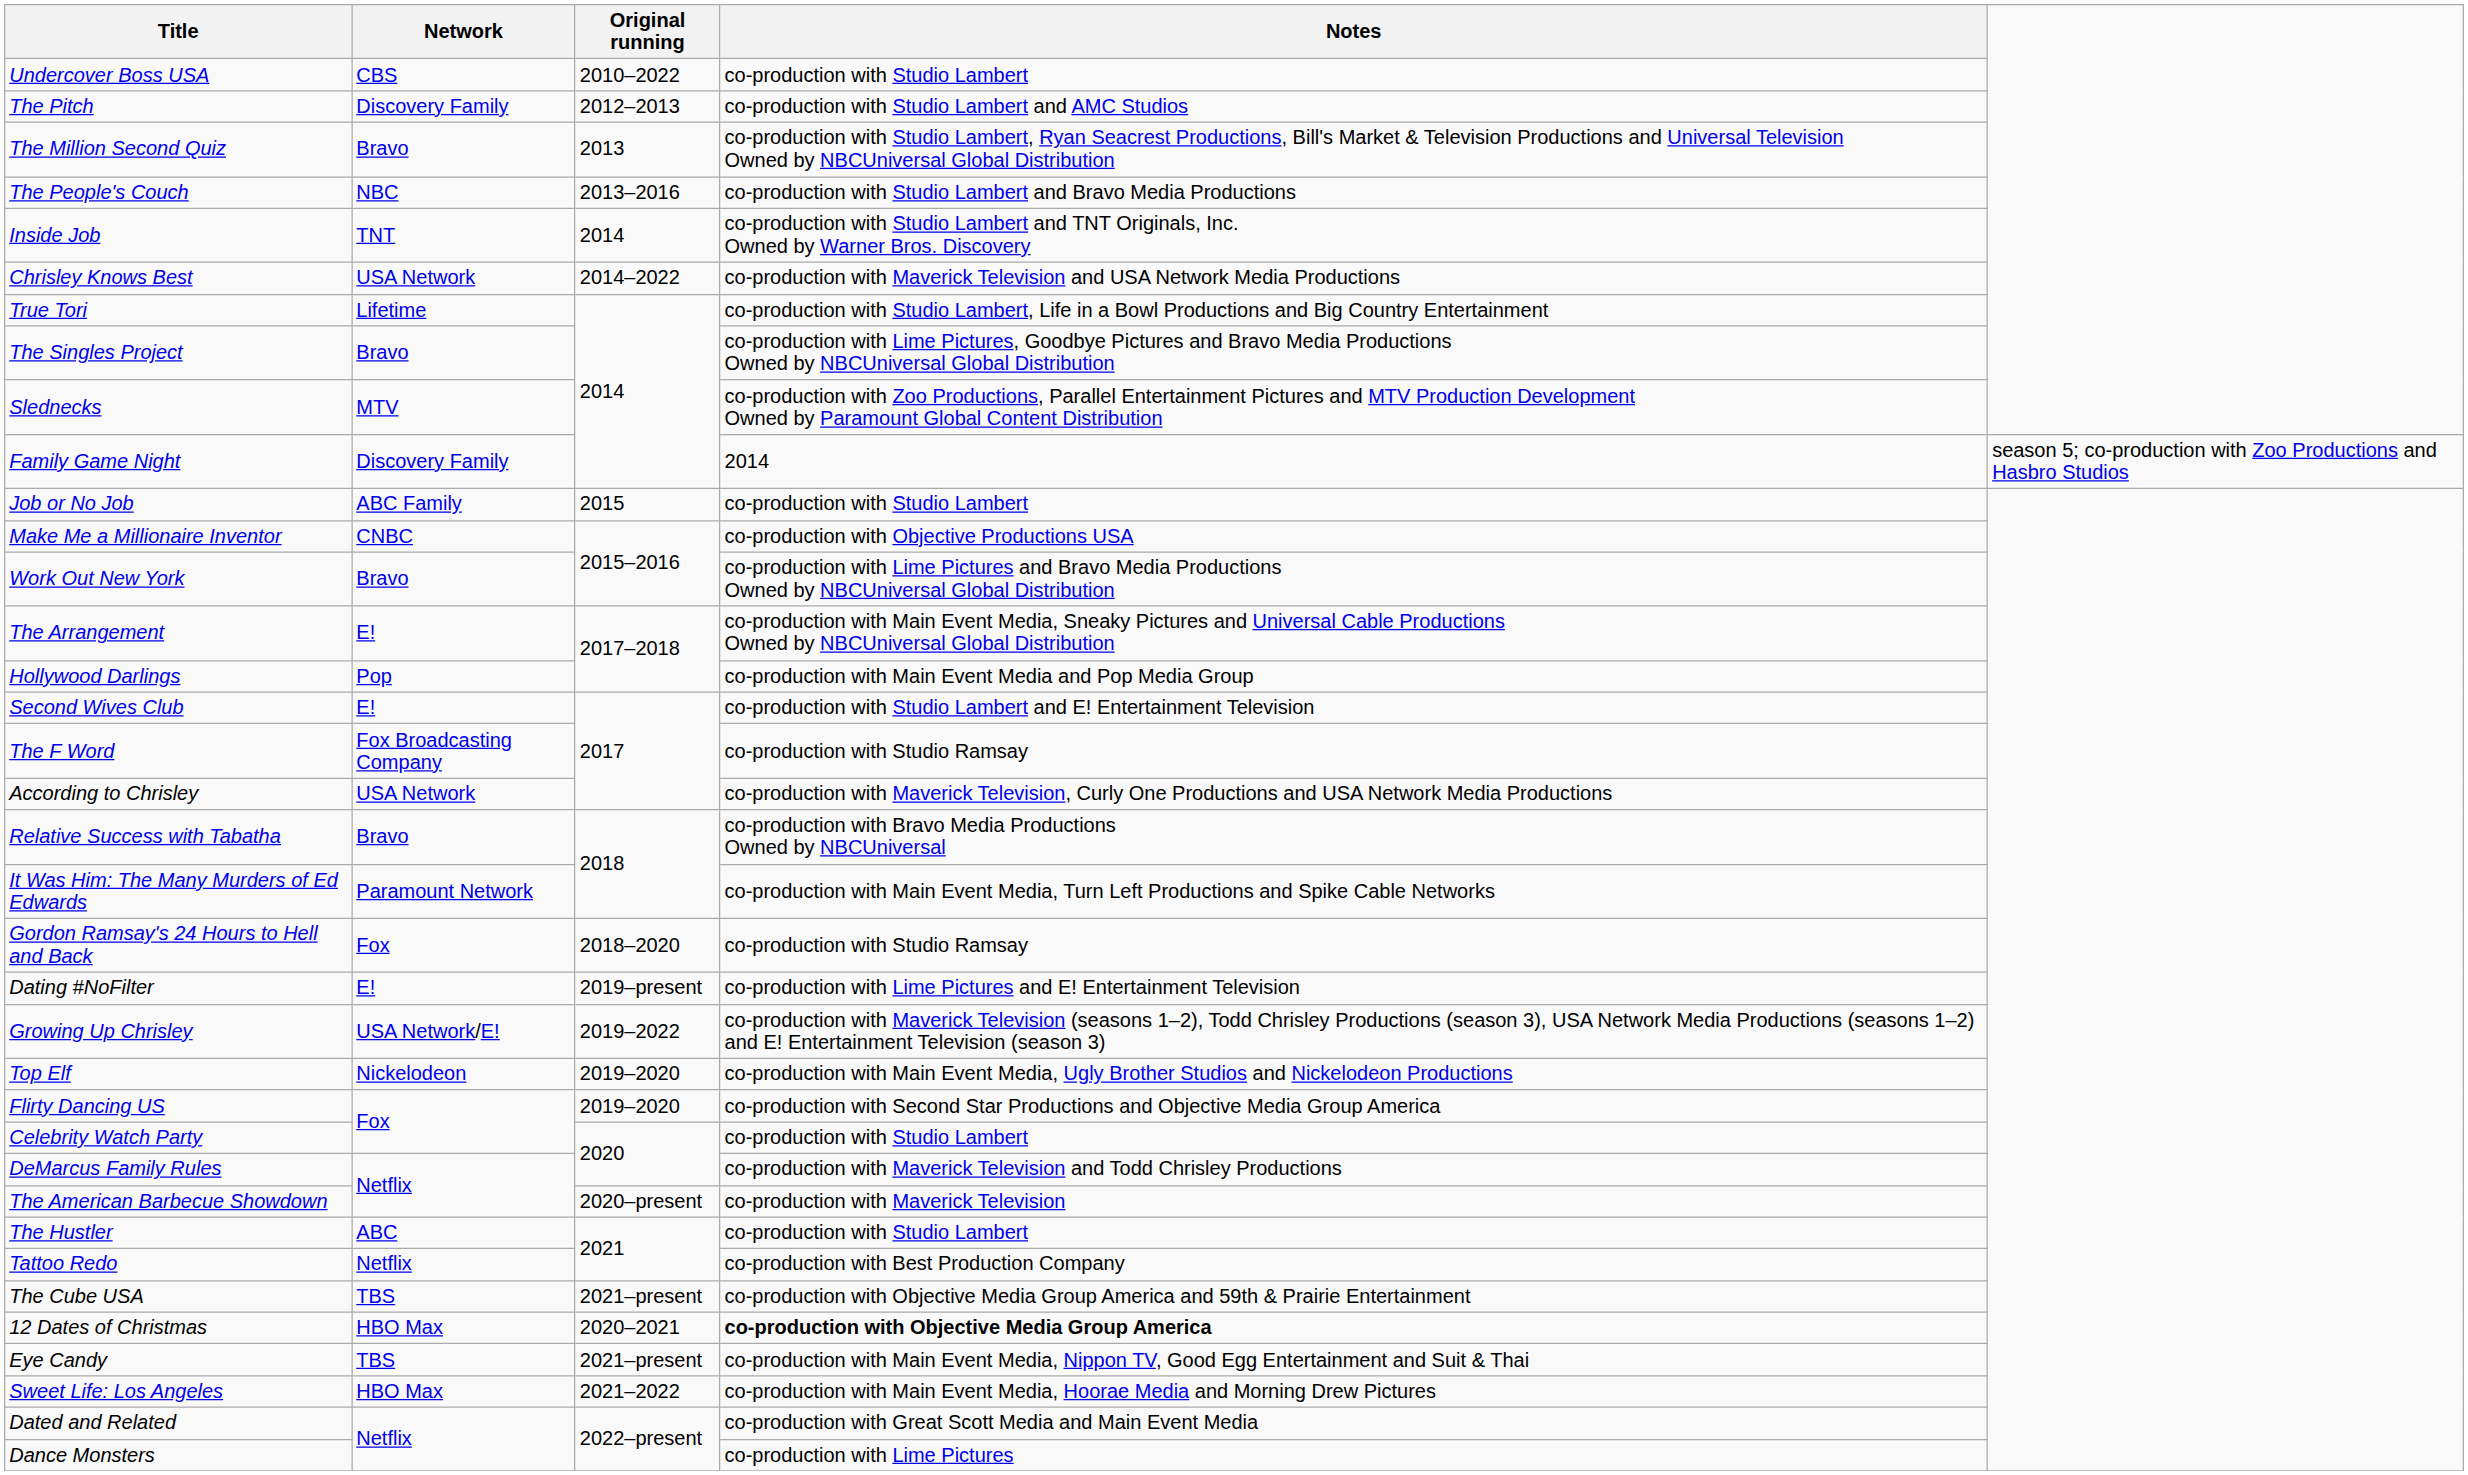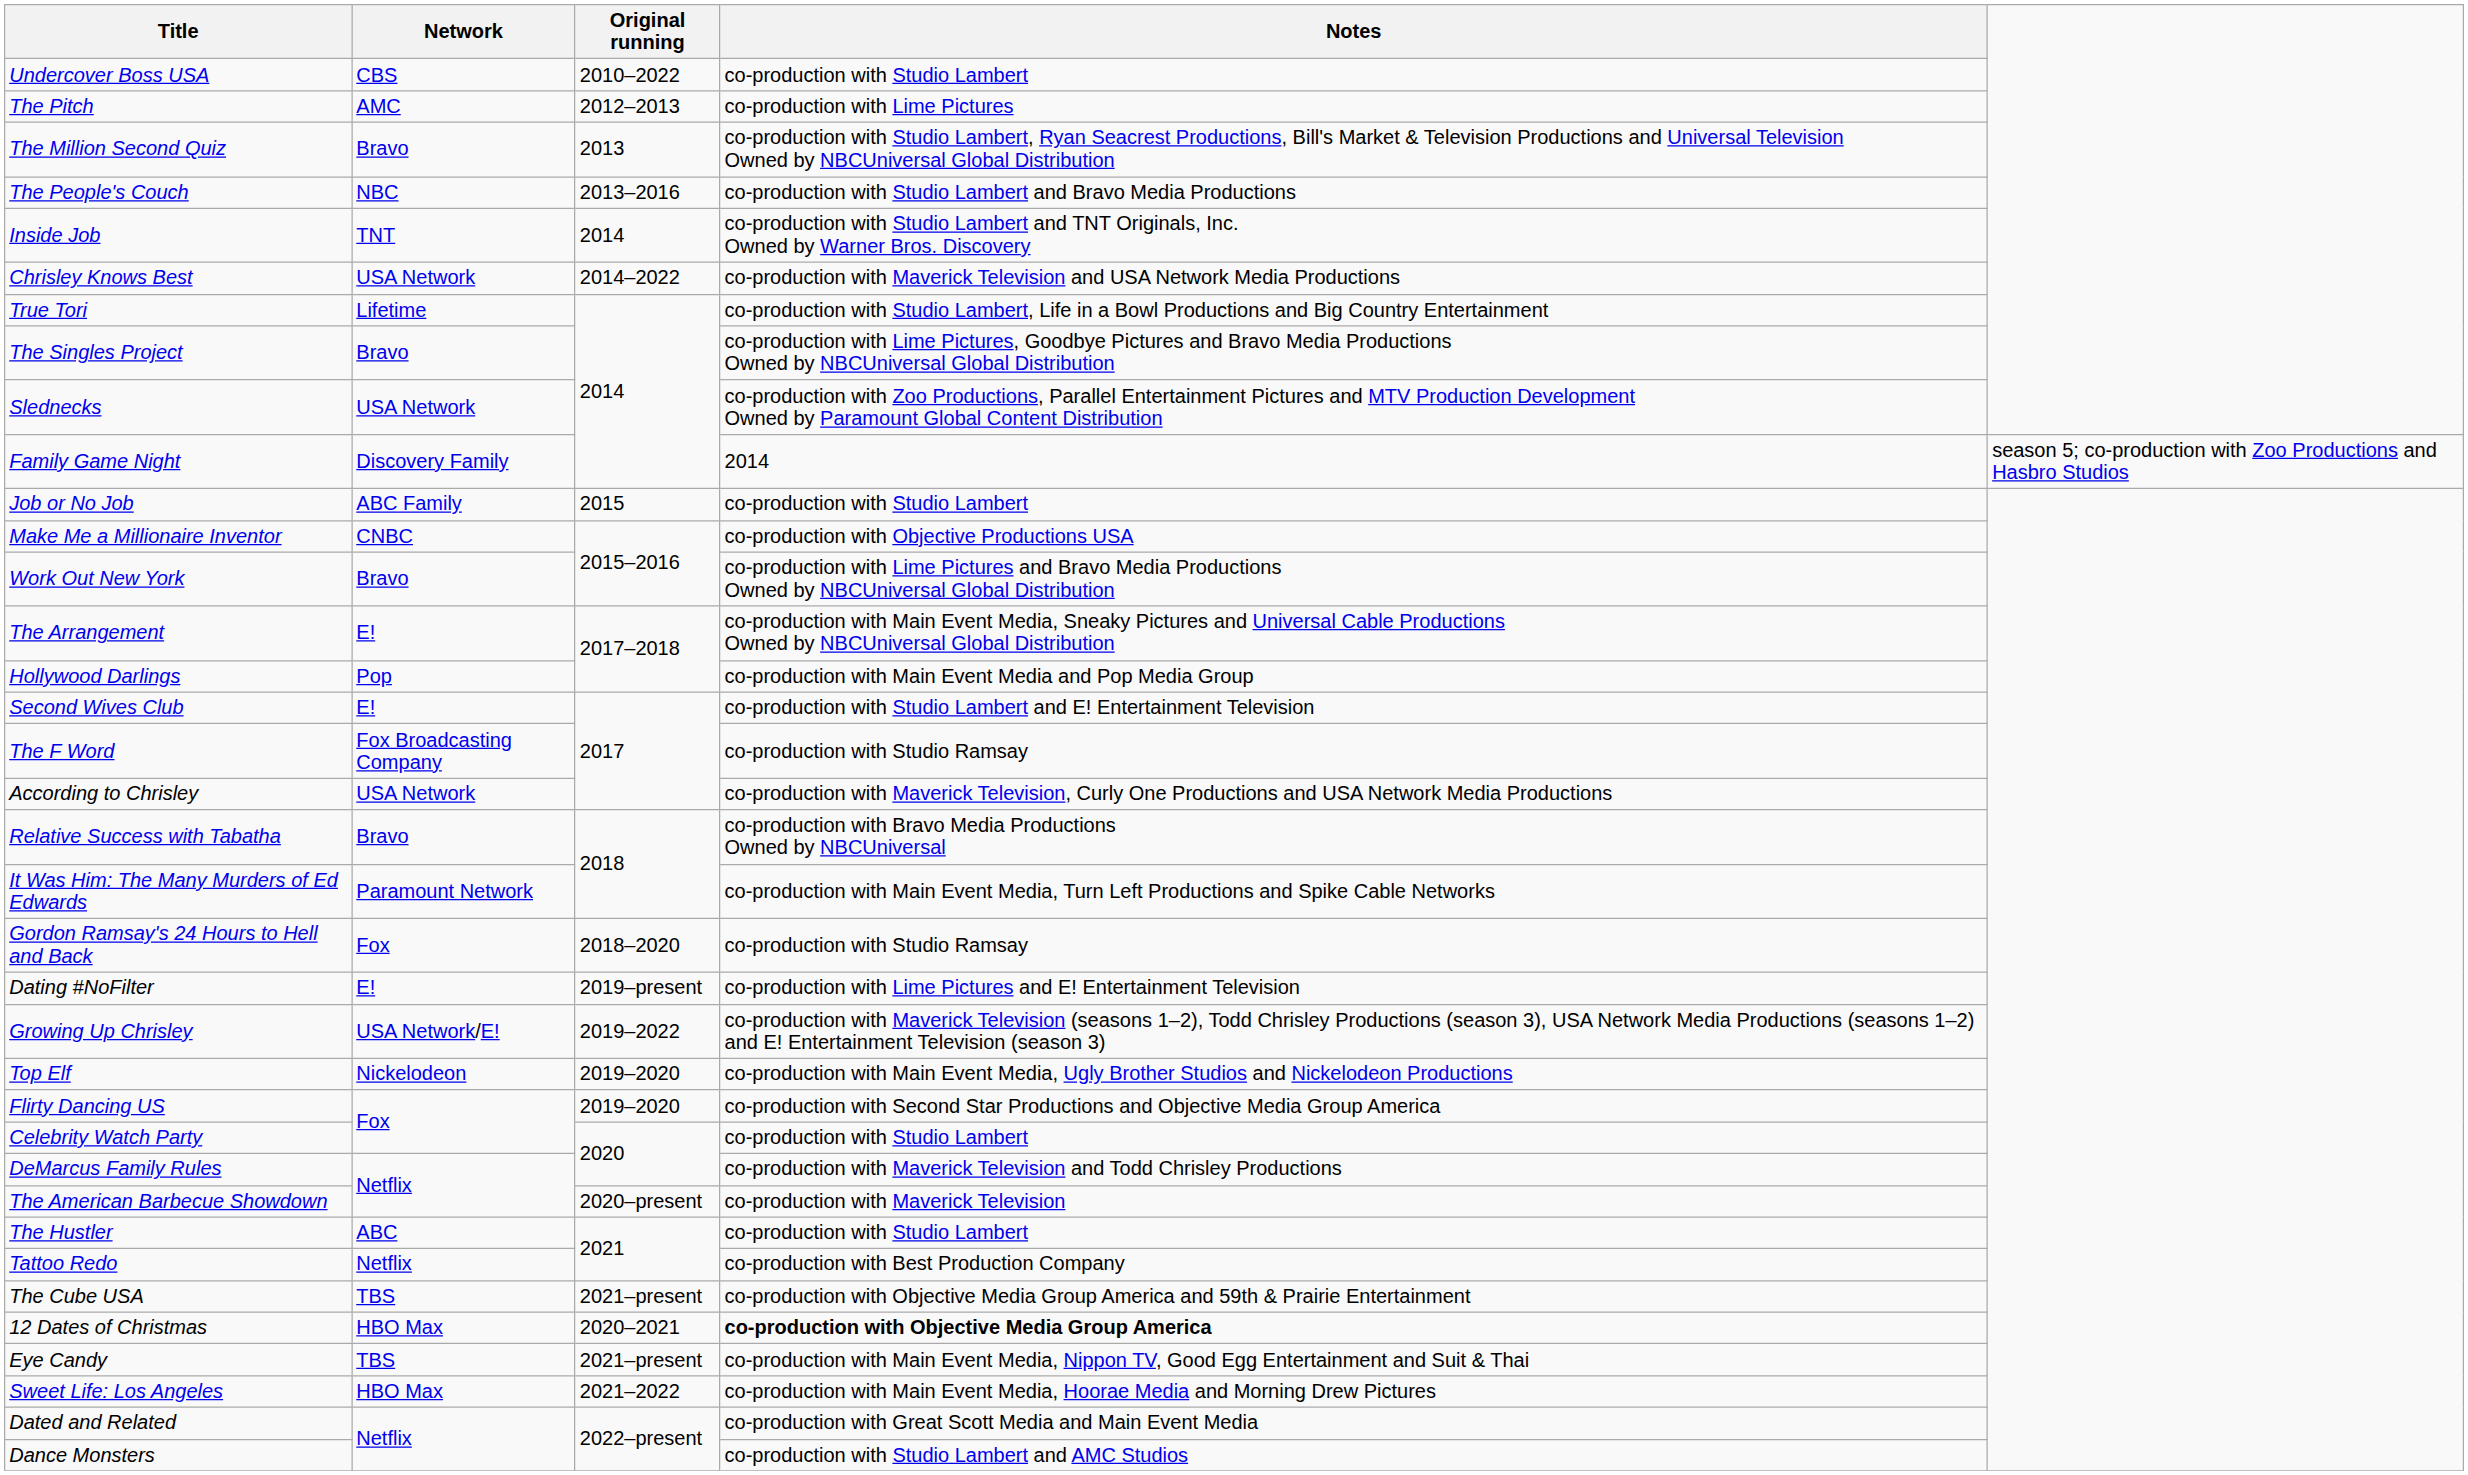(432, 106) Discovery Family -> (379, 106) AMC
(956, 106) co-production with Studio Lambert and AMC Studios -> (869, 106) co-production with Lime Pictures
(377, 407) MTV -> (416, 407) USA Network
(869, 1454) co-production with Lime Pictures -> (956, 1454) co-production with Studio Lambert and AMC Studios
